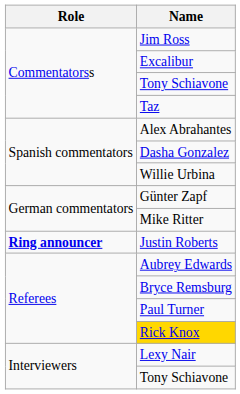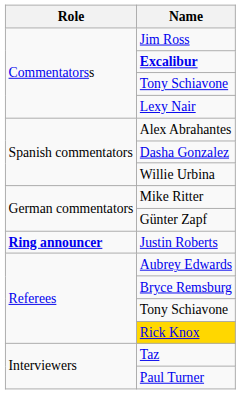(166, 61) normal -> (169, 61) bold
(150, 106) Taz -> (168, 106) Lexy Nair
(173, 197) Günter Zapf -> (172, 197) Mike Ritter
(172, 219) Mike Ritter -> (173, 219) Günter Zapf
(172, 309) Paul Turner -> (184, 309) Tony Schiavone
(168, 355) Lexy Nair -> (150, 355) Taz
(184, 377) Tony Schiavone -> (172, 377) Paul Turner
